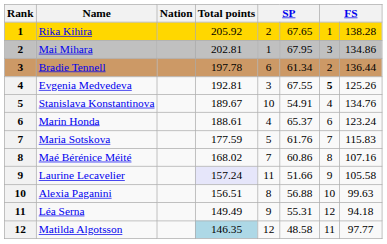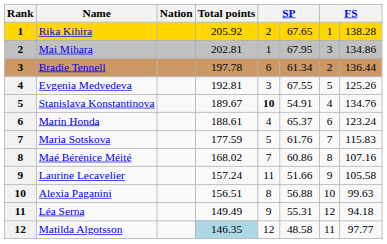(330, 85) bold -> (330, 85) normal
(269, 103) normal -> (269, 103) bold
(227, 175) lavender background -> (227, 175) no background
